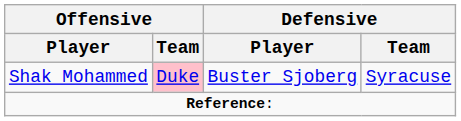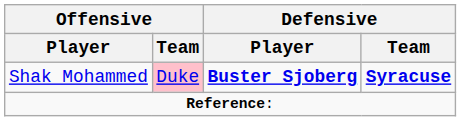(282, 77) normal -> (282, 77) bold
(408, 77) normal -> (408, 77) bold
